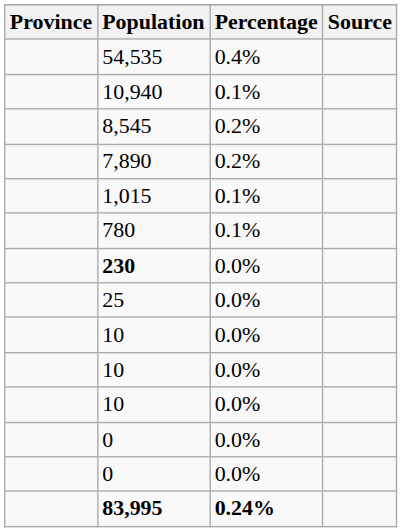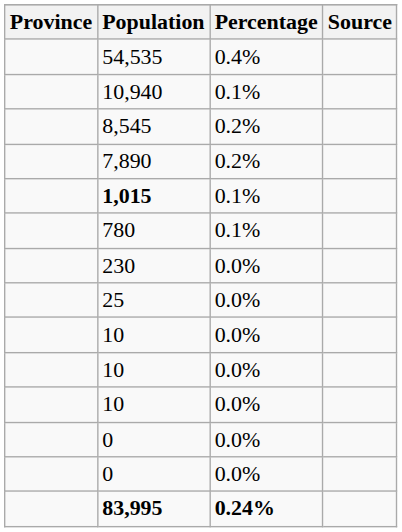(127, 195) normal -> (127, 195) bold
(119, 265) bold -> (119, 265) normal
